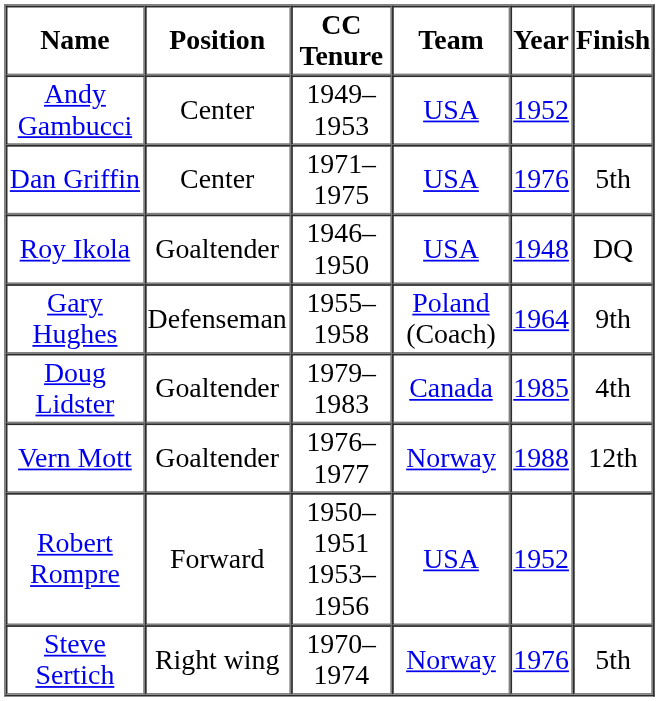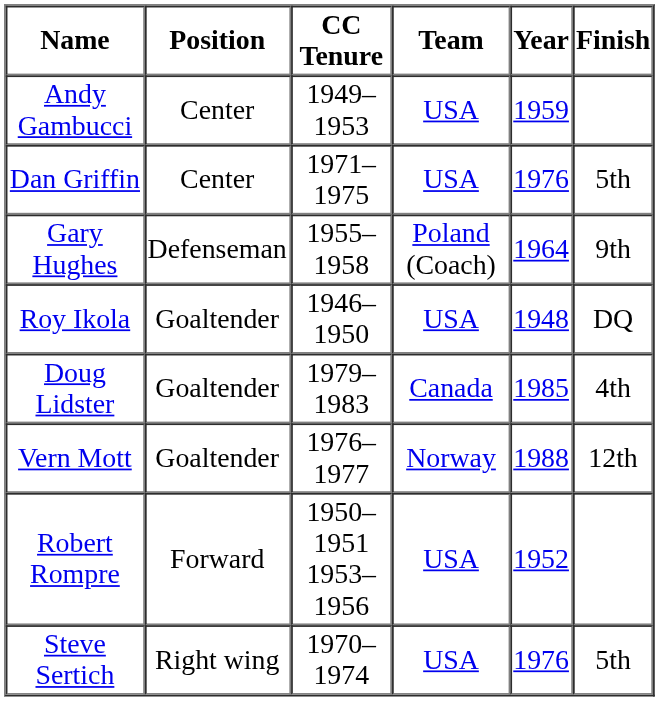(541, 109) 1952 -> (541, 109) 1959
rows swapped: (75, 318) <-> (75, 248)
(451, 659) Norway -> (451, 659) USA
